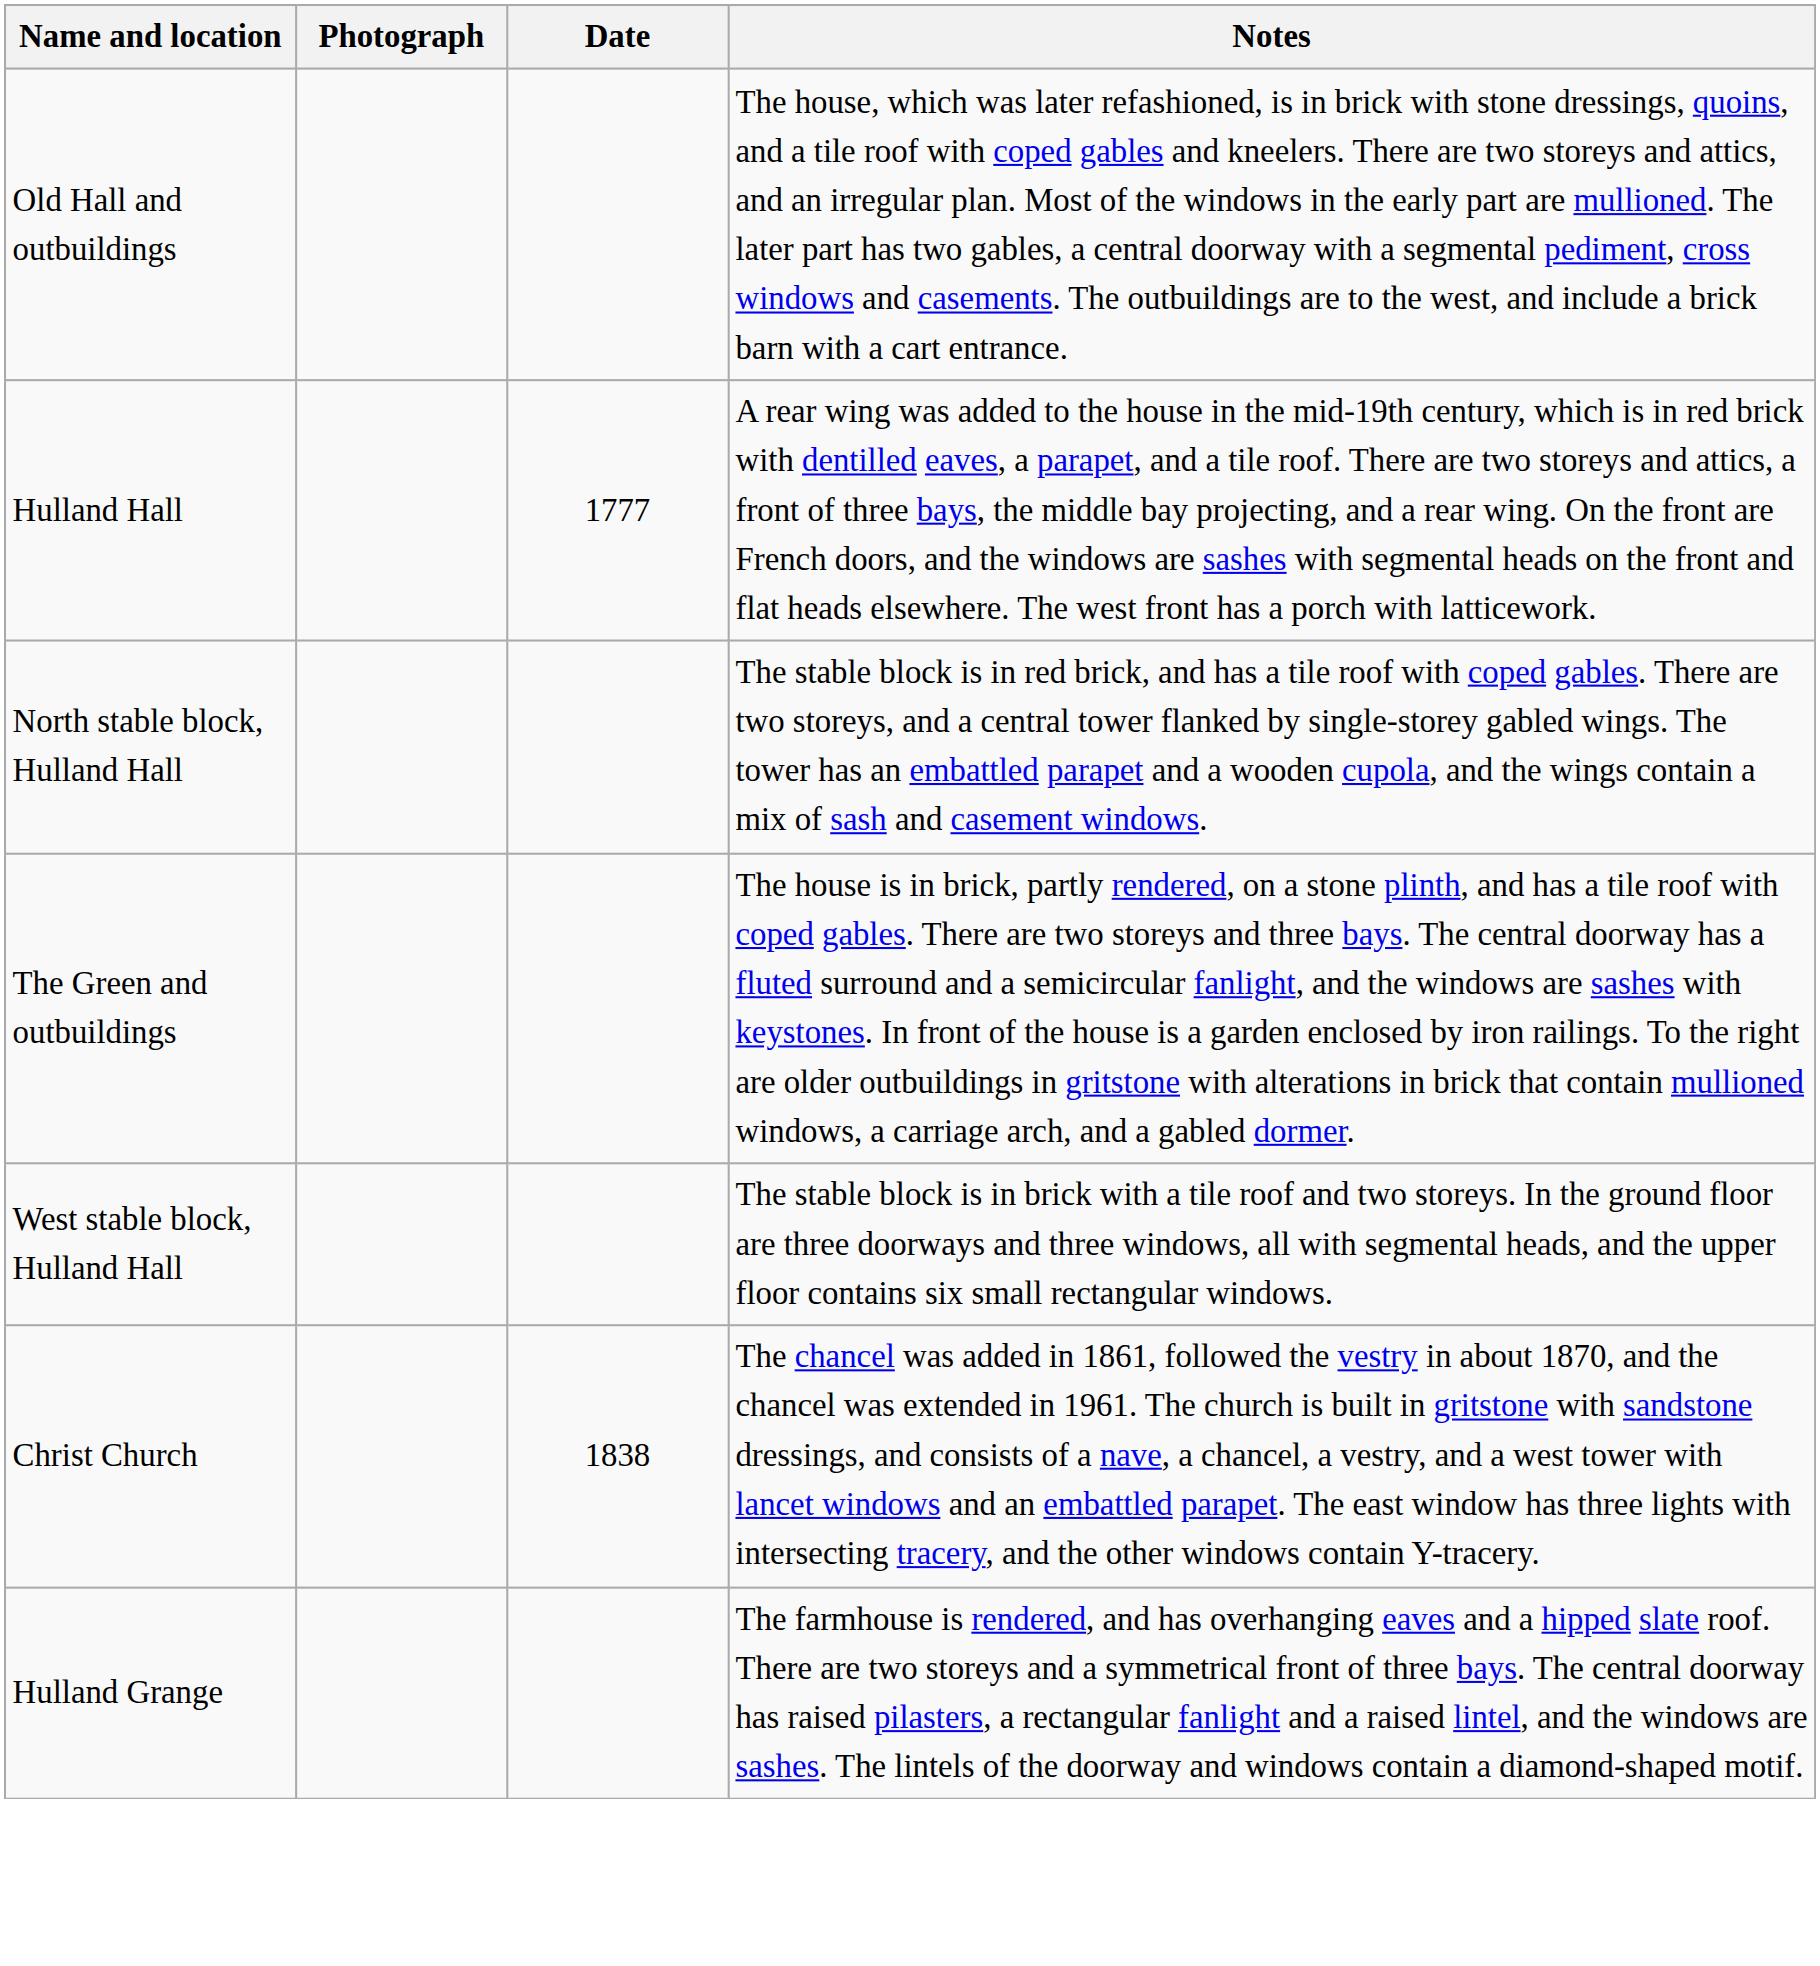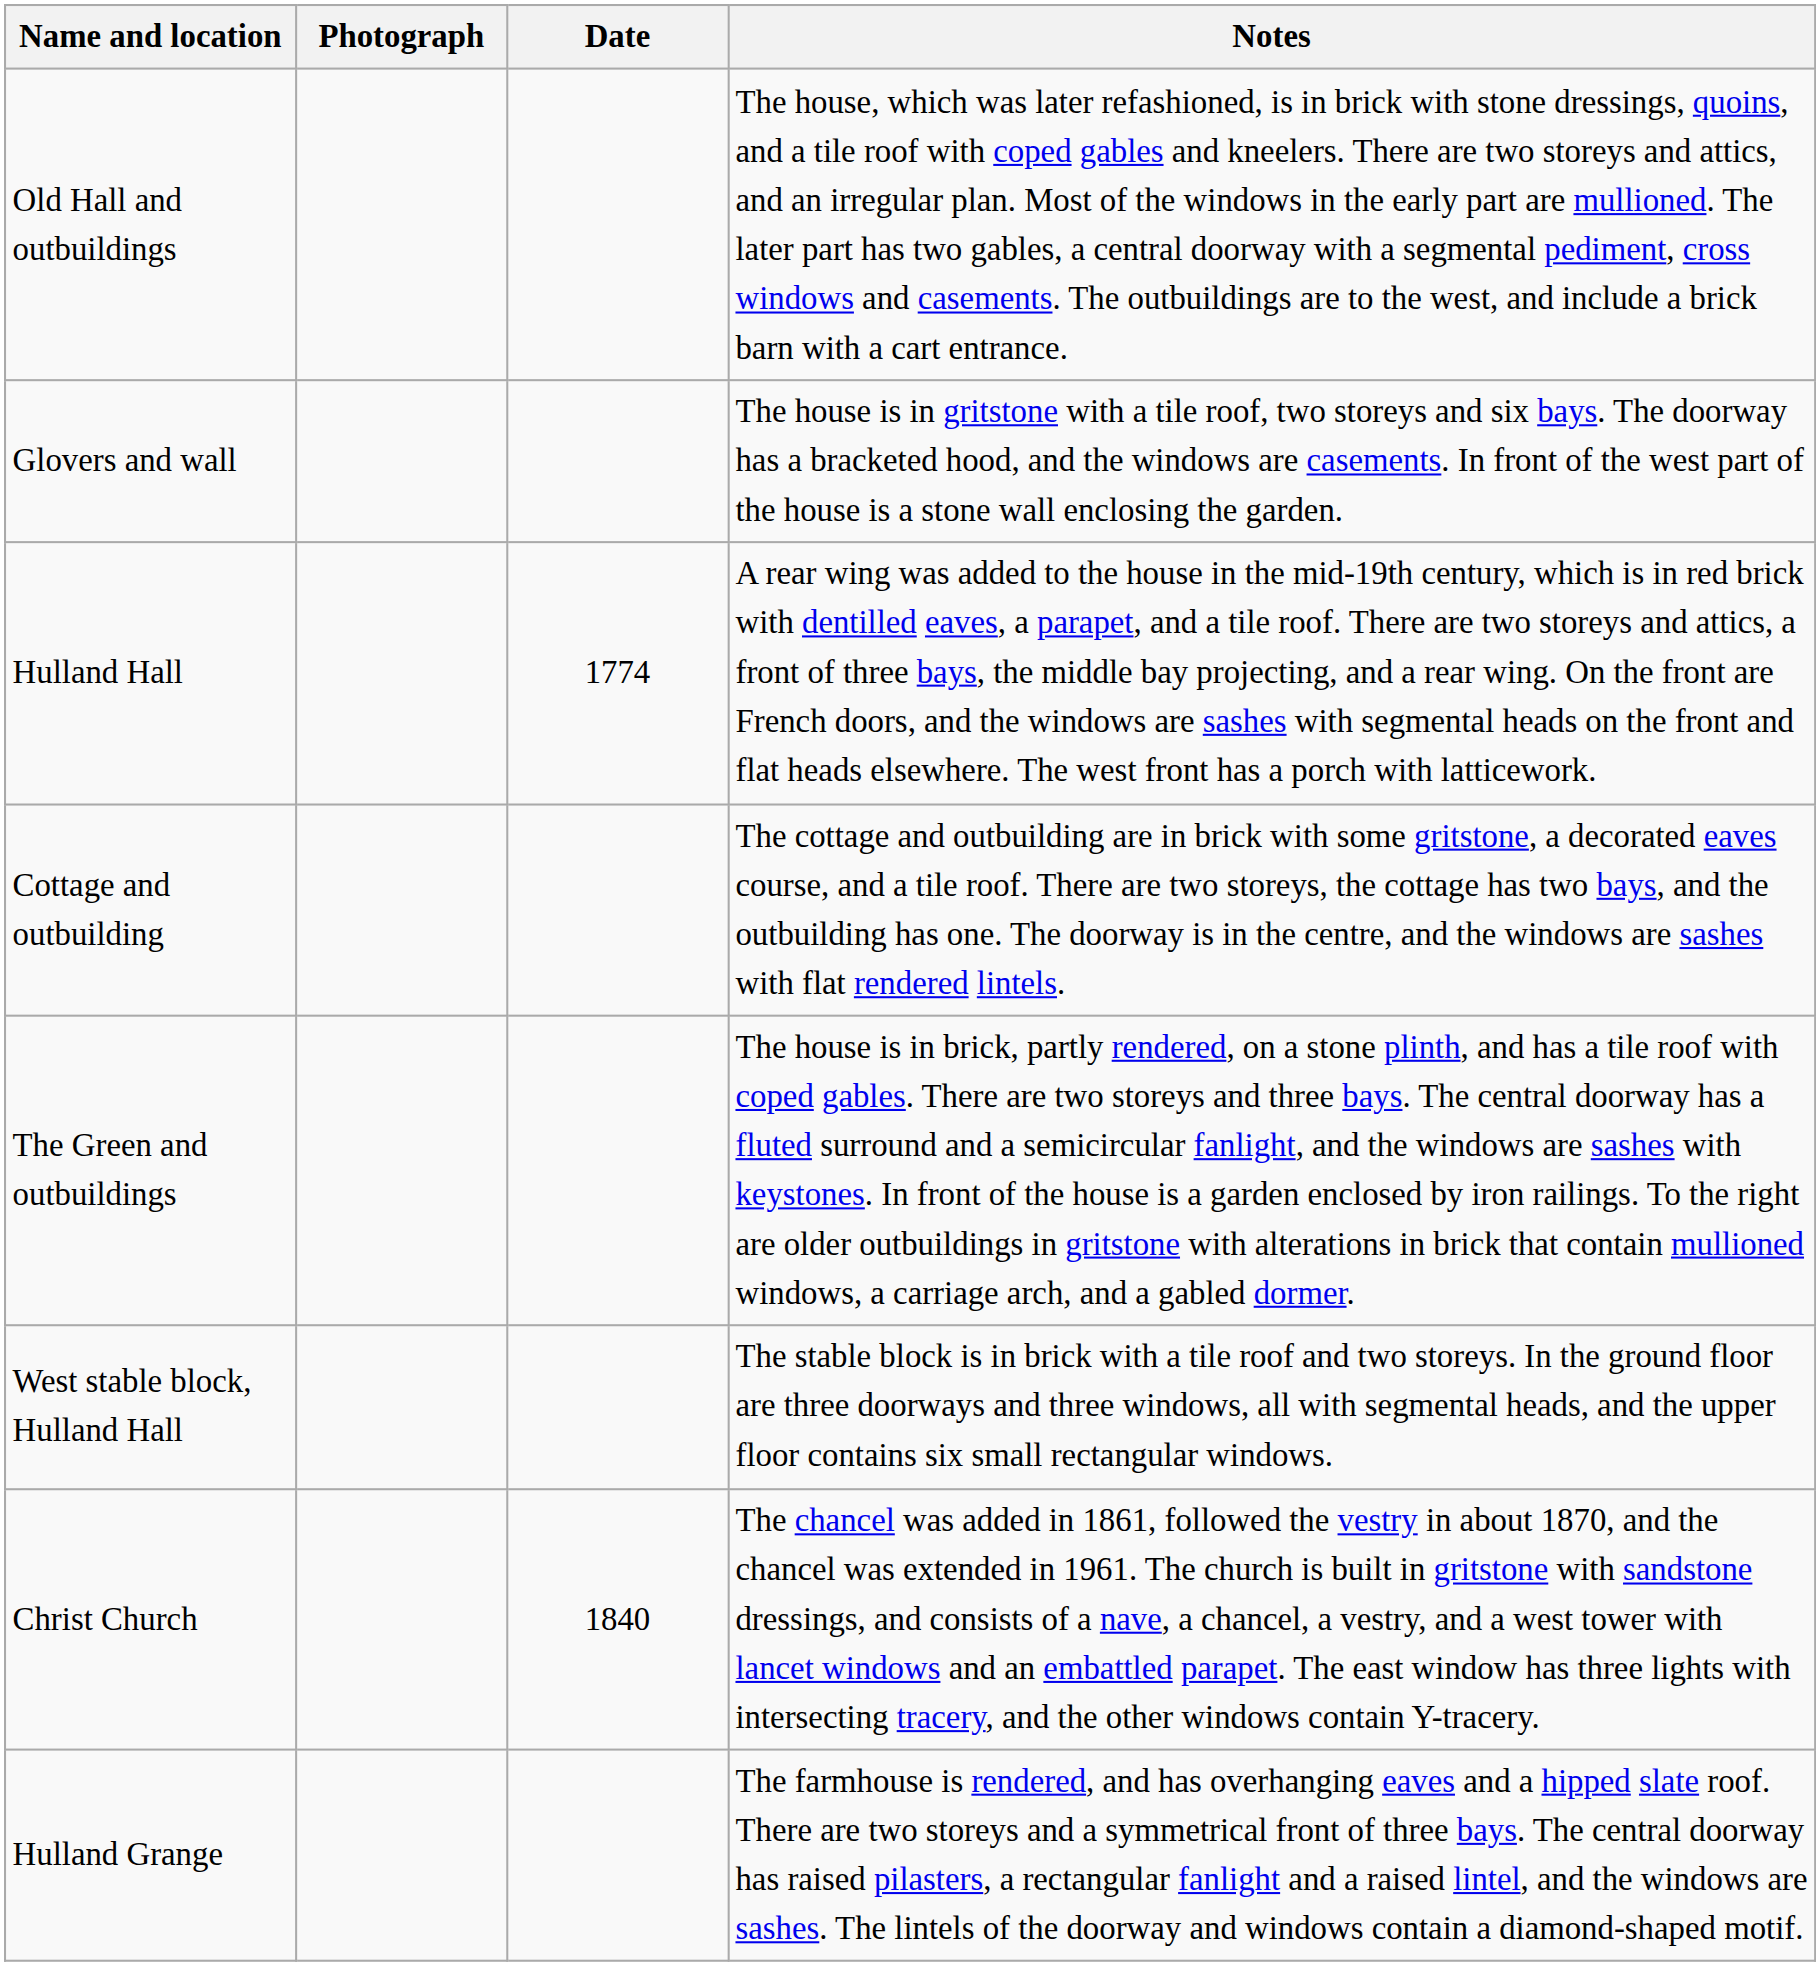+ row: (125, 460)
(617, 509) 1777 -> (617, 672) 1774
- row: (138, 746)
+ row: (91, 908)
(617, 1455) 1838 -> (617, 1618) 1840
